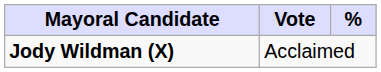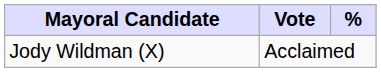(92, 51) bold -> (87, 51) normal
